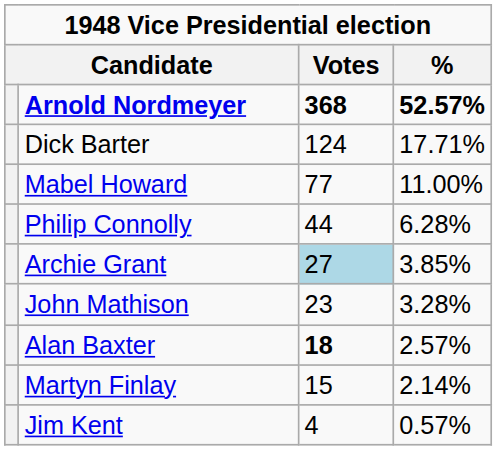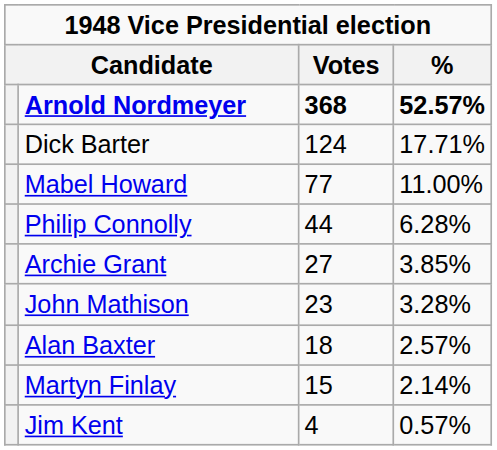(319, 265) lightblue background -> (319, 265) no background
(319, 345) bold -> (319, 345) normal
